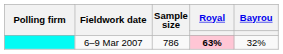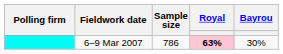(256, 42) 32% -> (256, 42) 30%
